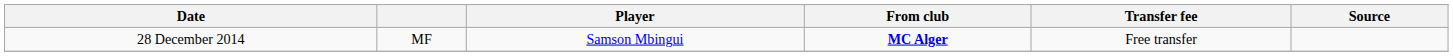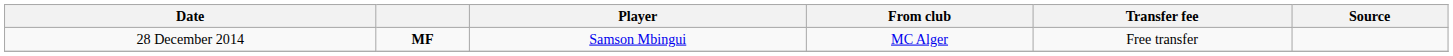(422, 39) normal -> (423, 39) bold
(918, 39) bold -> (920, 39) normal
